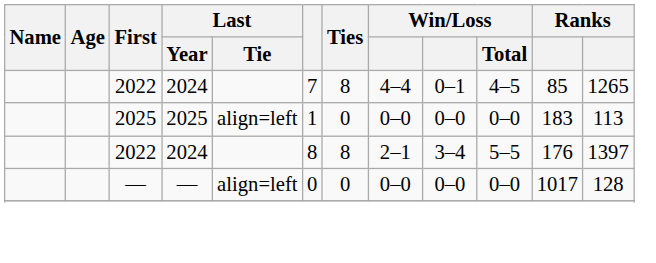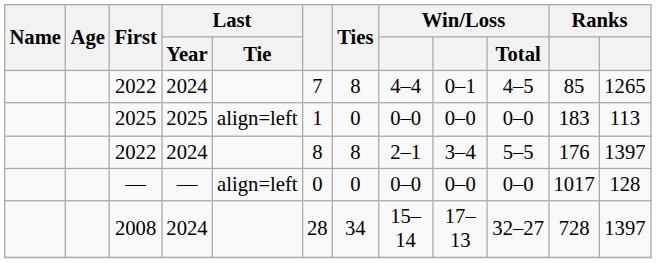+ row: (136, 228)
